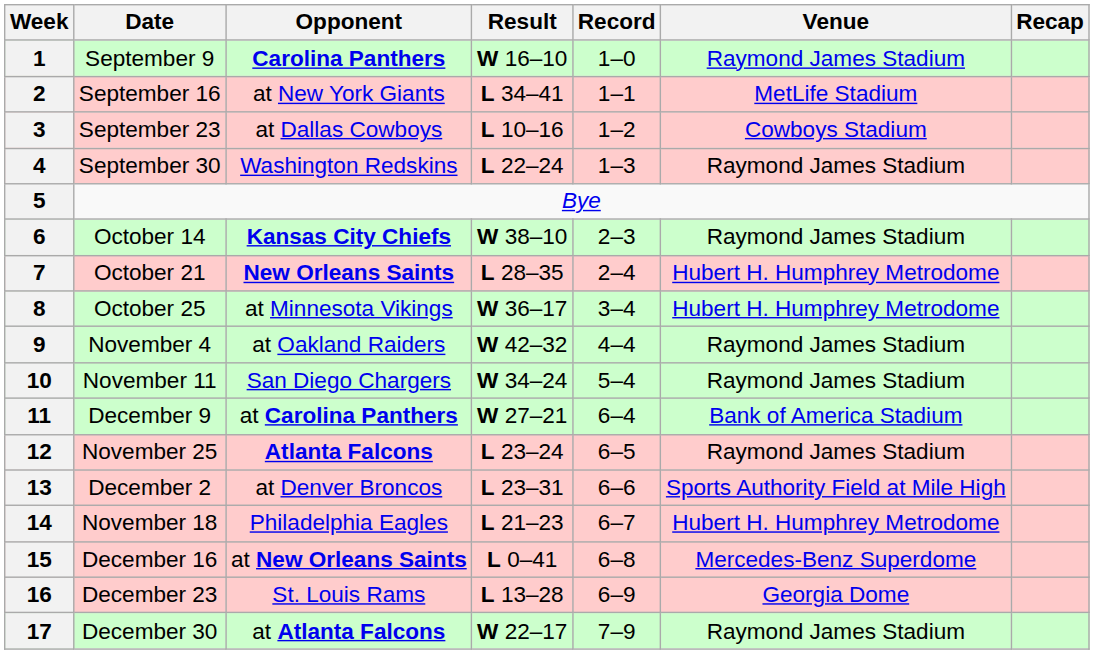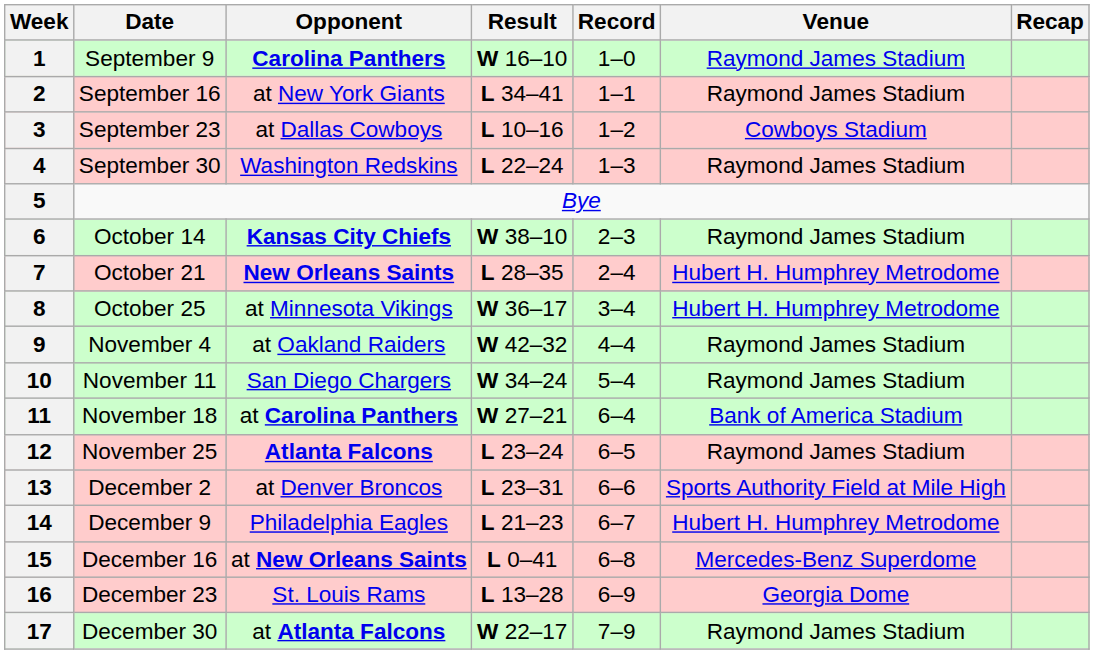(836, 93) MetLife Stadium -> (836, 93) Raymond James Stadium
(150, 415) December 9 -> (150, 415) November 18
(150, 523) November 18 -> (150, 523) December 9
